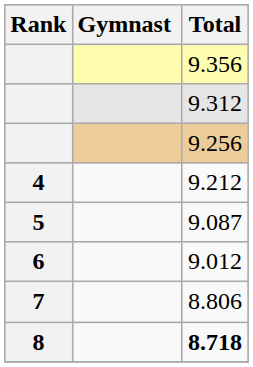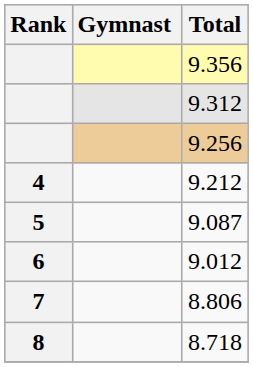(215, 341) bold -> (215, 341) normal
